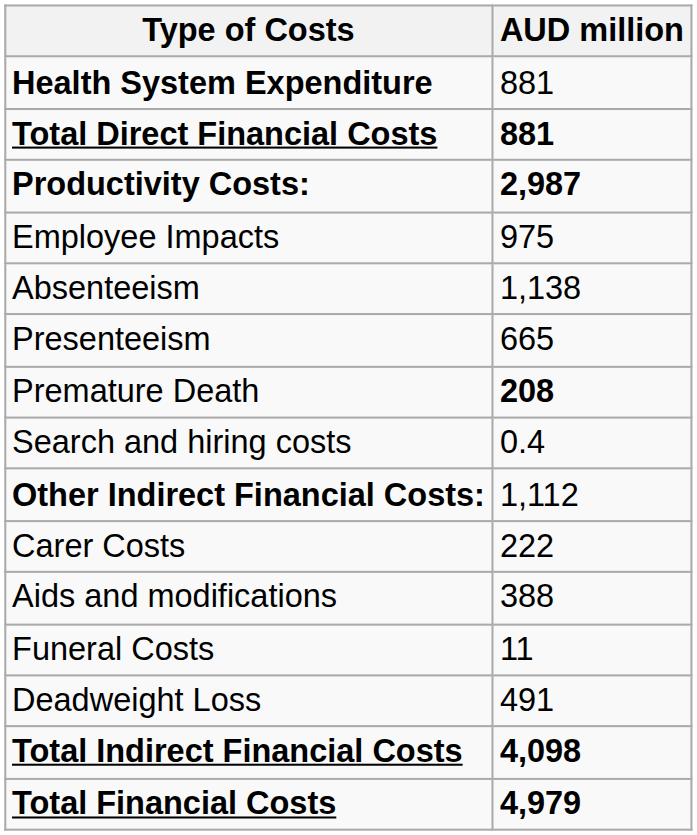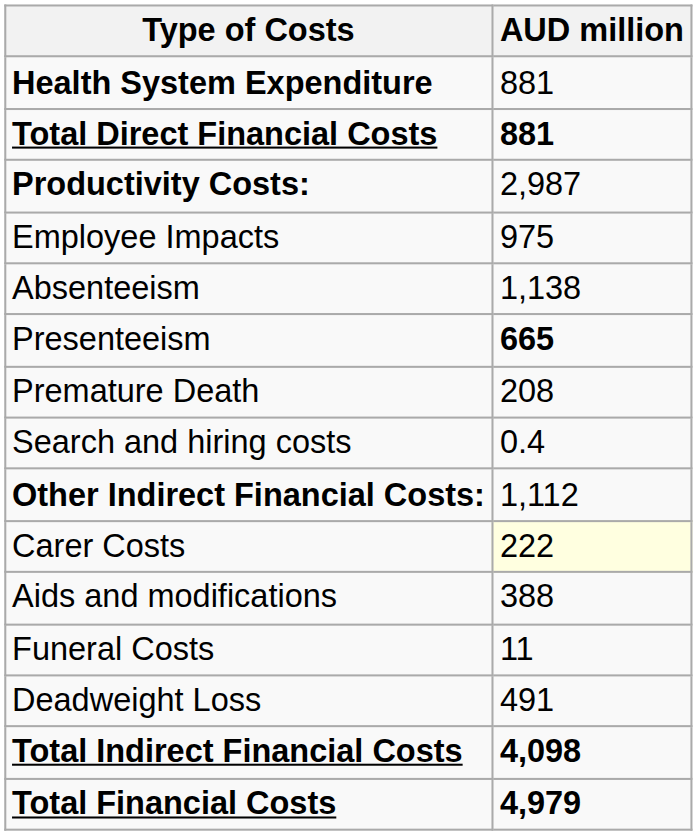(541, 185) bold -> (541, 185) normal
(527, 339) normal -> (527, 339) bold
(527, 391) bold -> (527, 391) normal
(527, 545) no background -> (527, 545) lightyellow background
